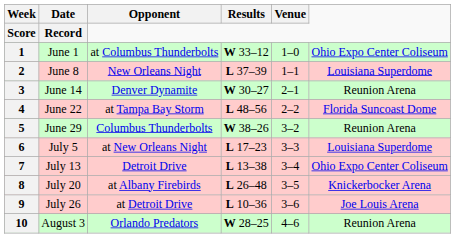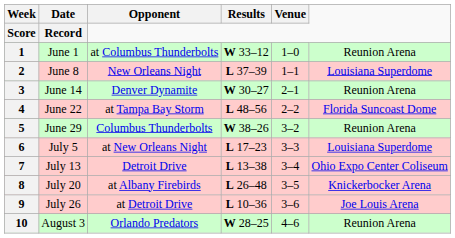(380, 52) Ohio Expo Center Coliseum -> (380, 52) Reunion Arena
